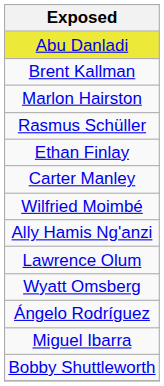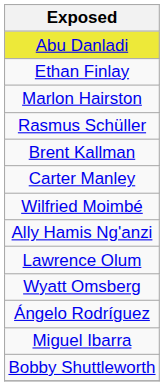(82, 71) Brent Kallman -> (82, 71) Ethan Finlay
(82, 152) Ethan Finlay -> (82, 152) Brent Kallman
